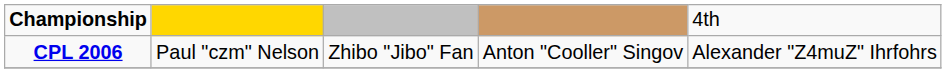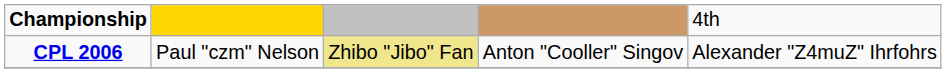(401, 51) no background -> (401, 51) khaki background
